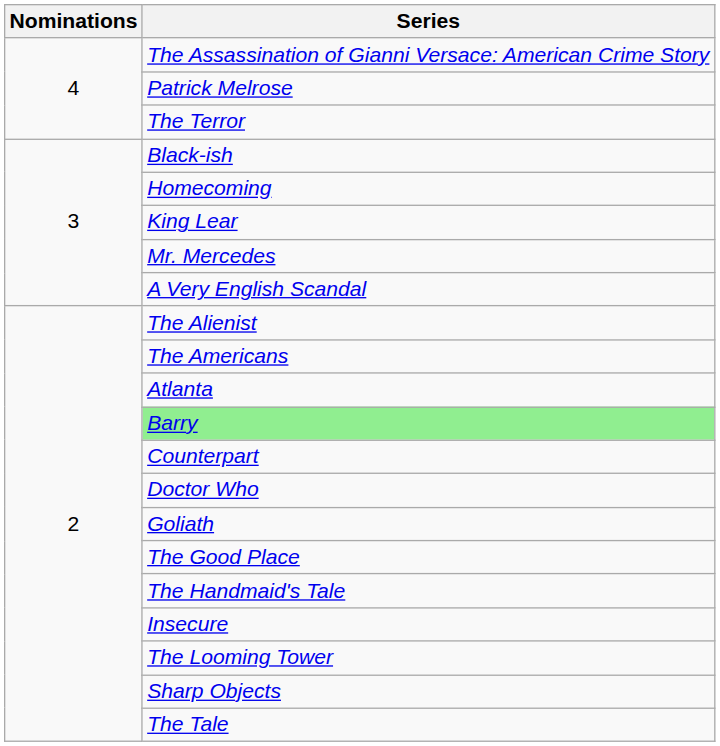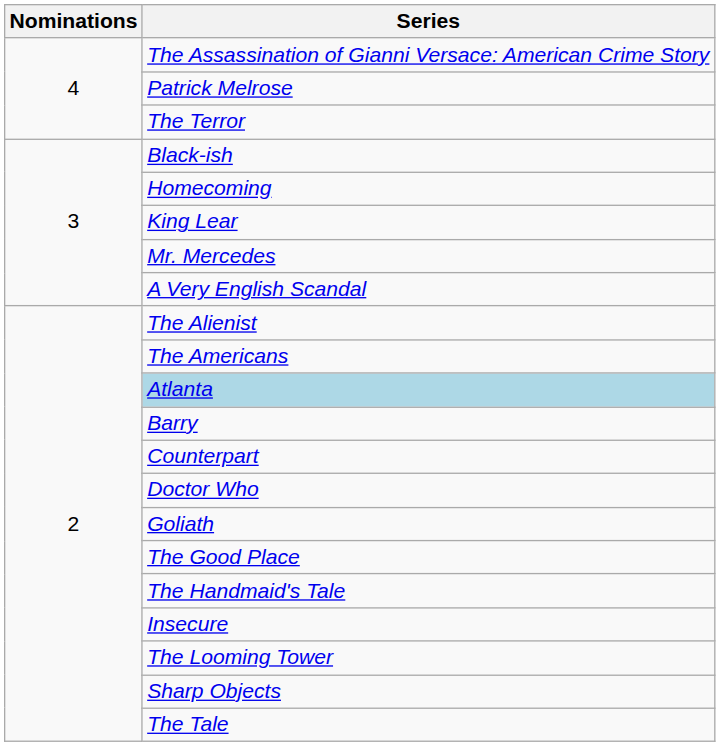(180, 389) no background -> (180, 389) lightblue background
(172, 423) lightgreen background -> (172, 423) no background
